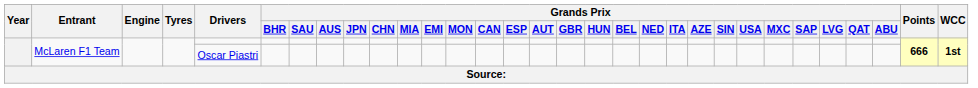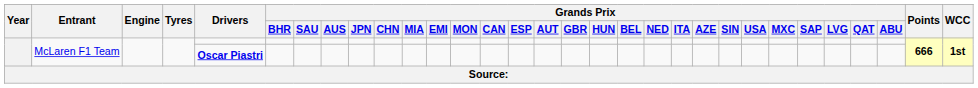(228, 55) normal -> (230, 55) bold
